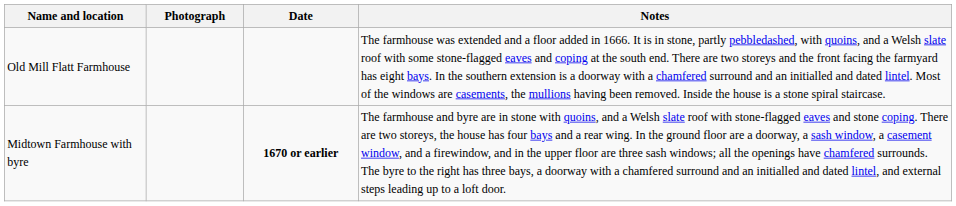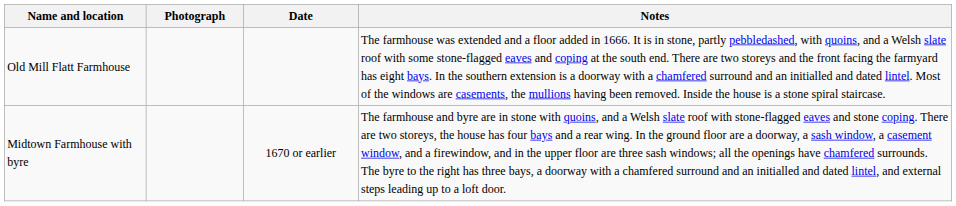(301, 153) bold -> (301, 153) normal
